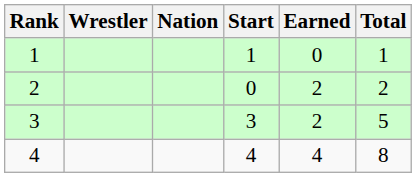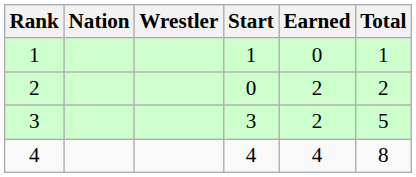columns swapped: (108, 21) <-> (188, 21)
